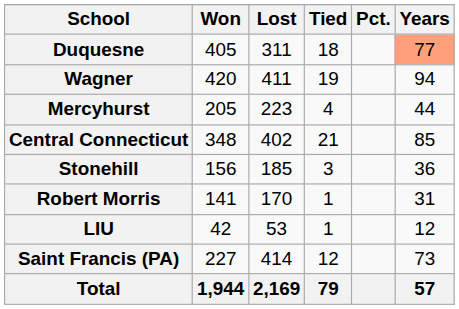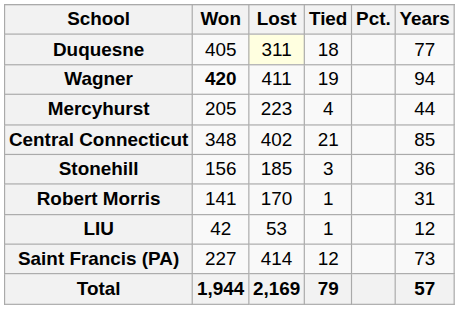(277, 49) no background -> (277, 49) lightyellow background
(425, 49) lightsalmon background -> (425, 49) no background
(221, 79) normal -> (221, 79) bold
